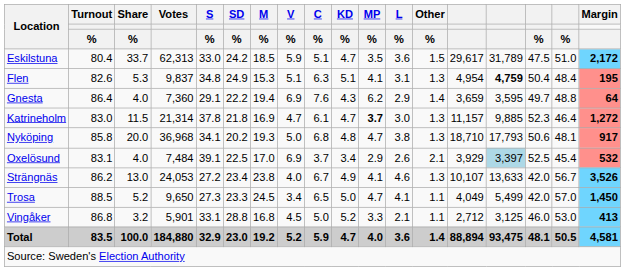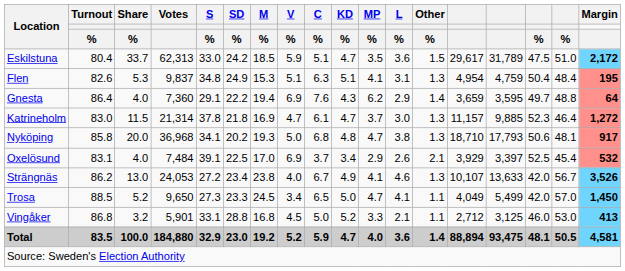(509, 78) bold -> (509, 78) normal
(375, 118) bold -> (375, 118) normal
(509, 158) lightblue background -> (509, 158) no background
